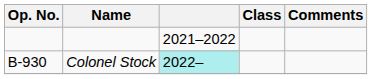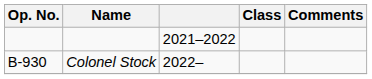(183, 62) paleturquoise background -> (183, 62) no background
